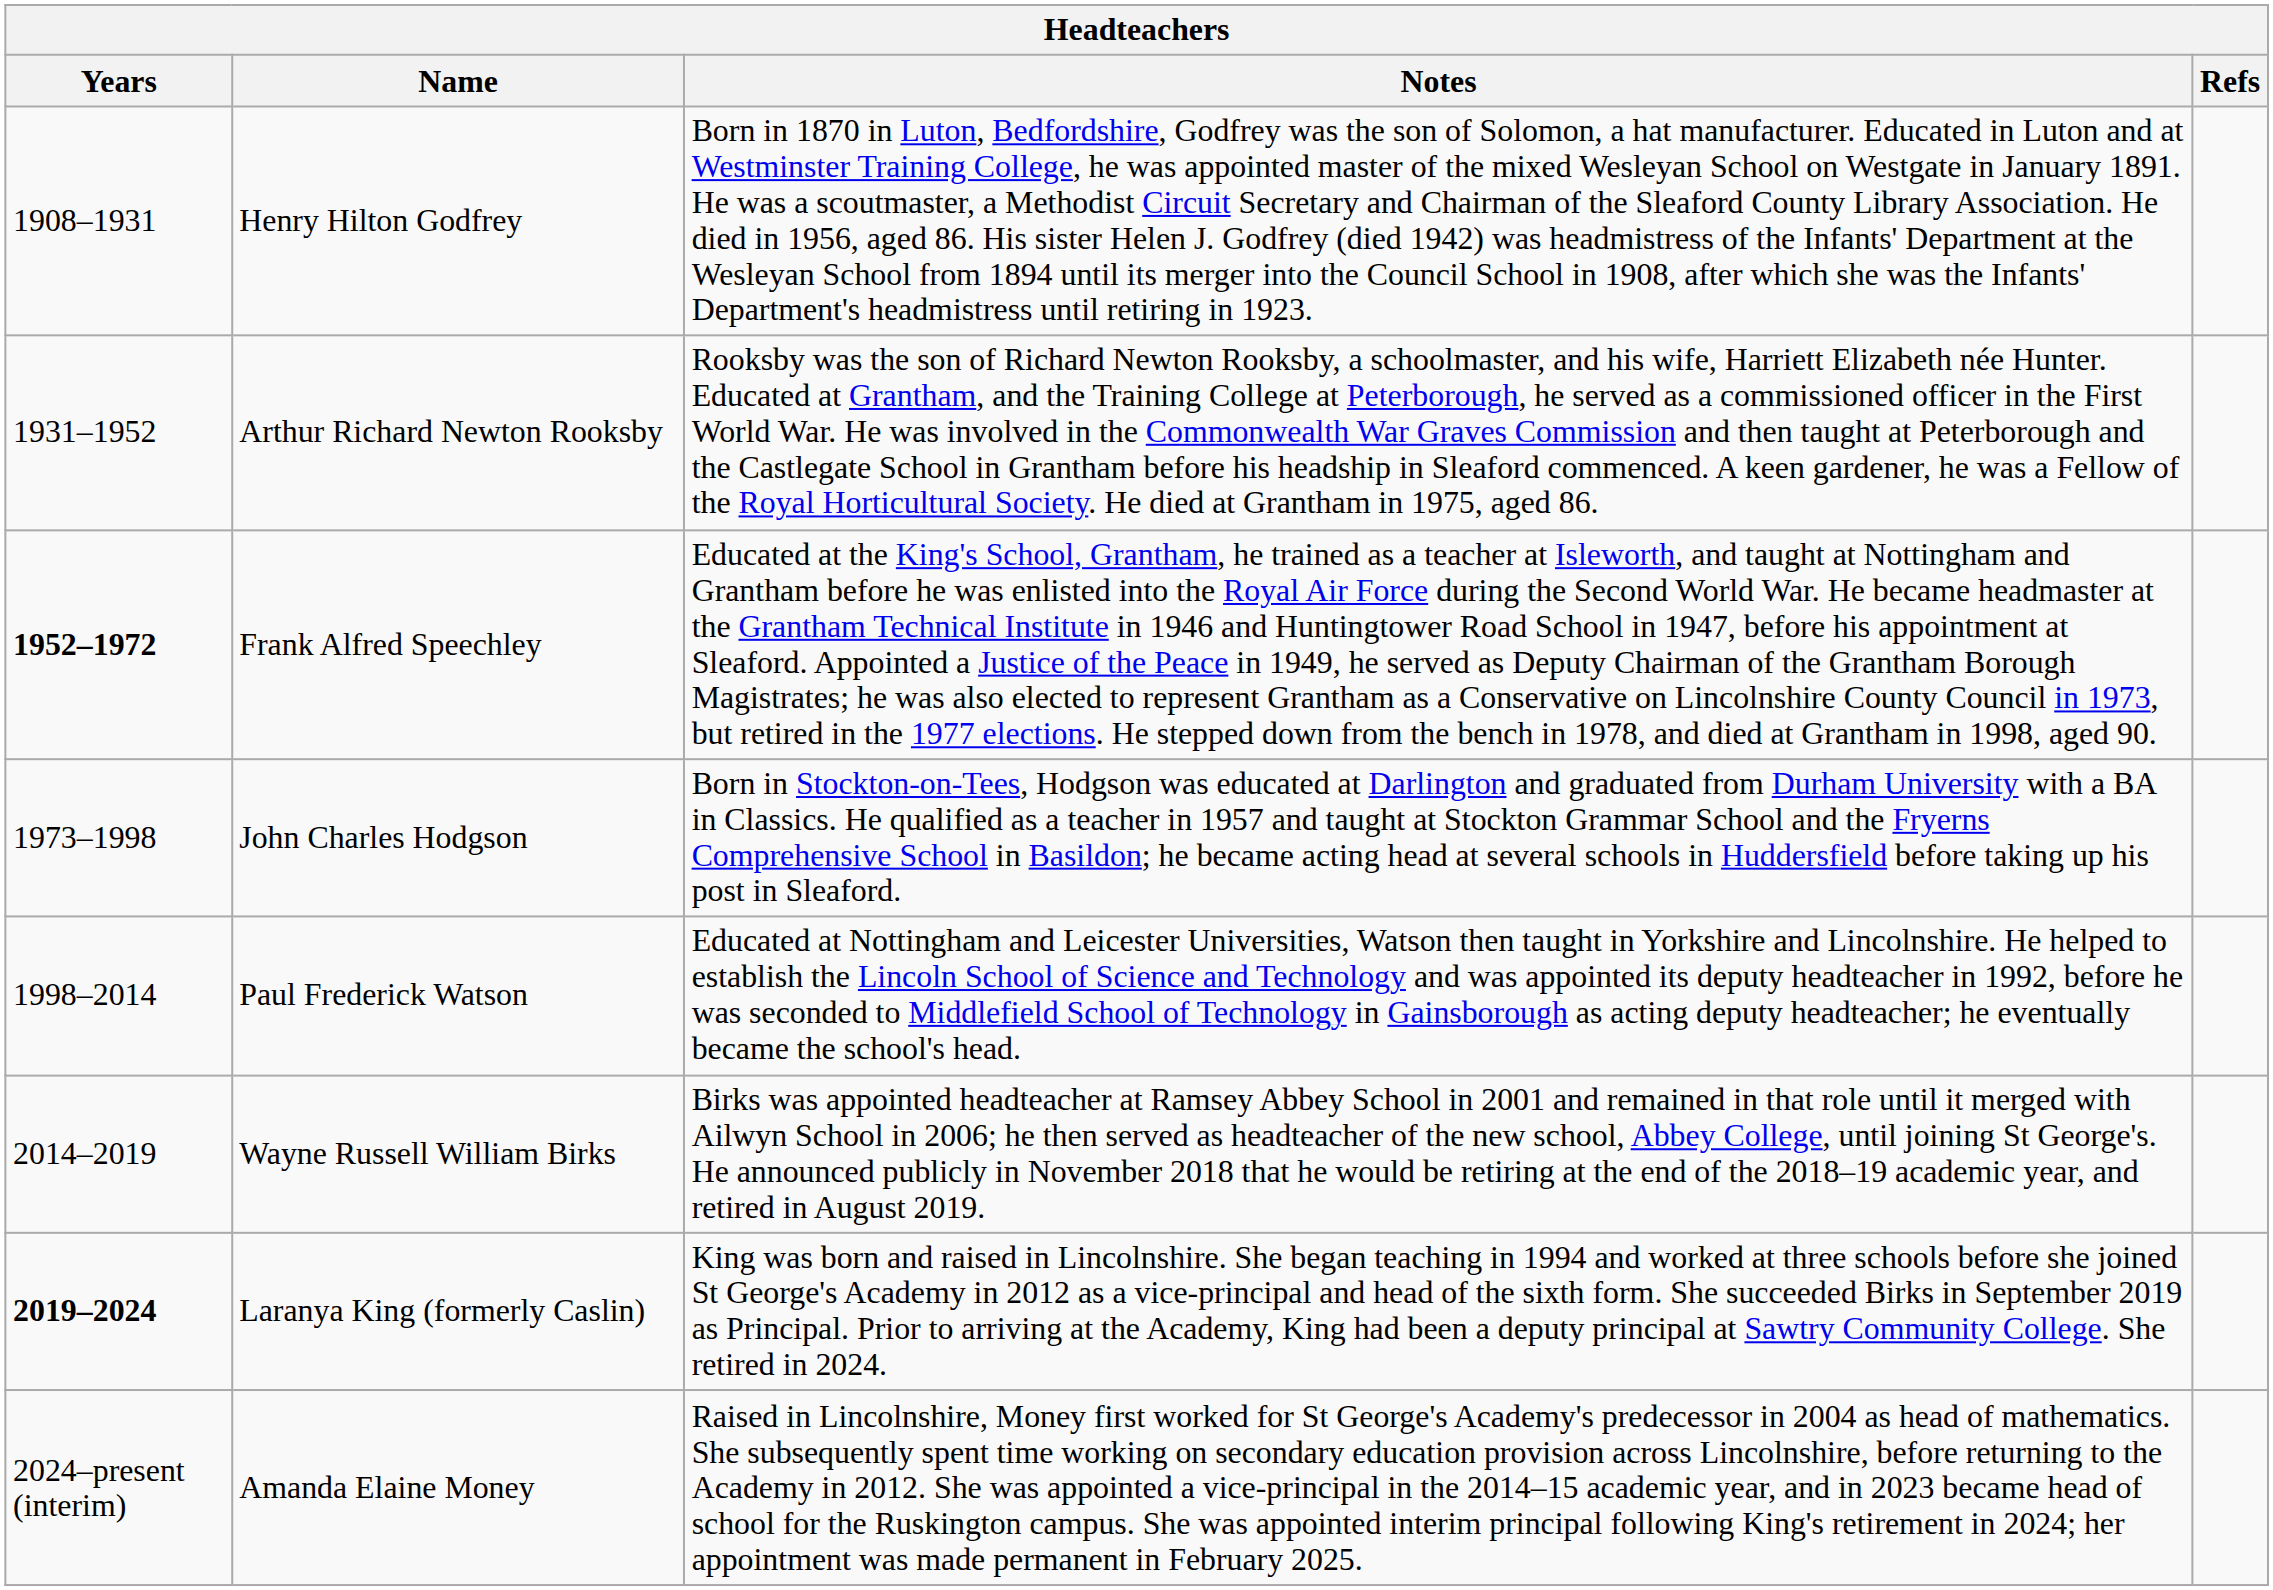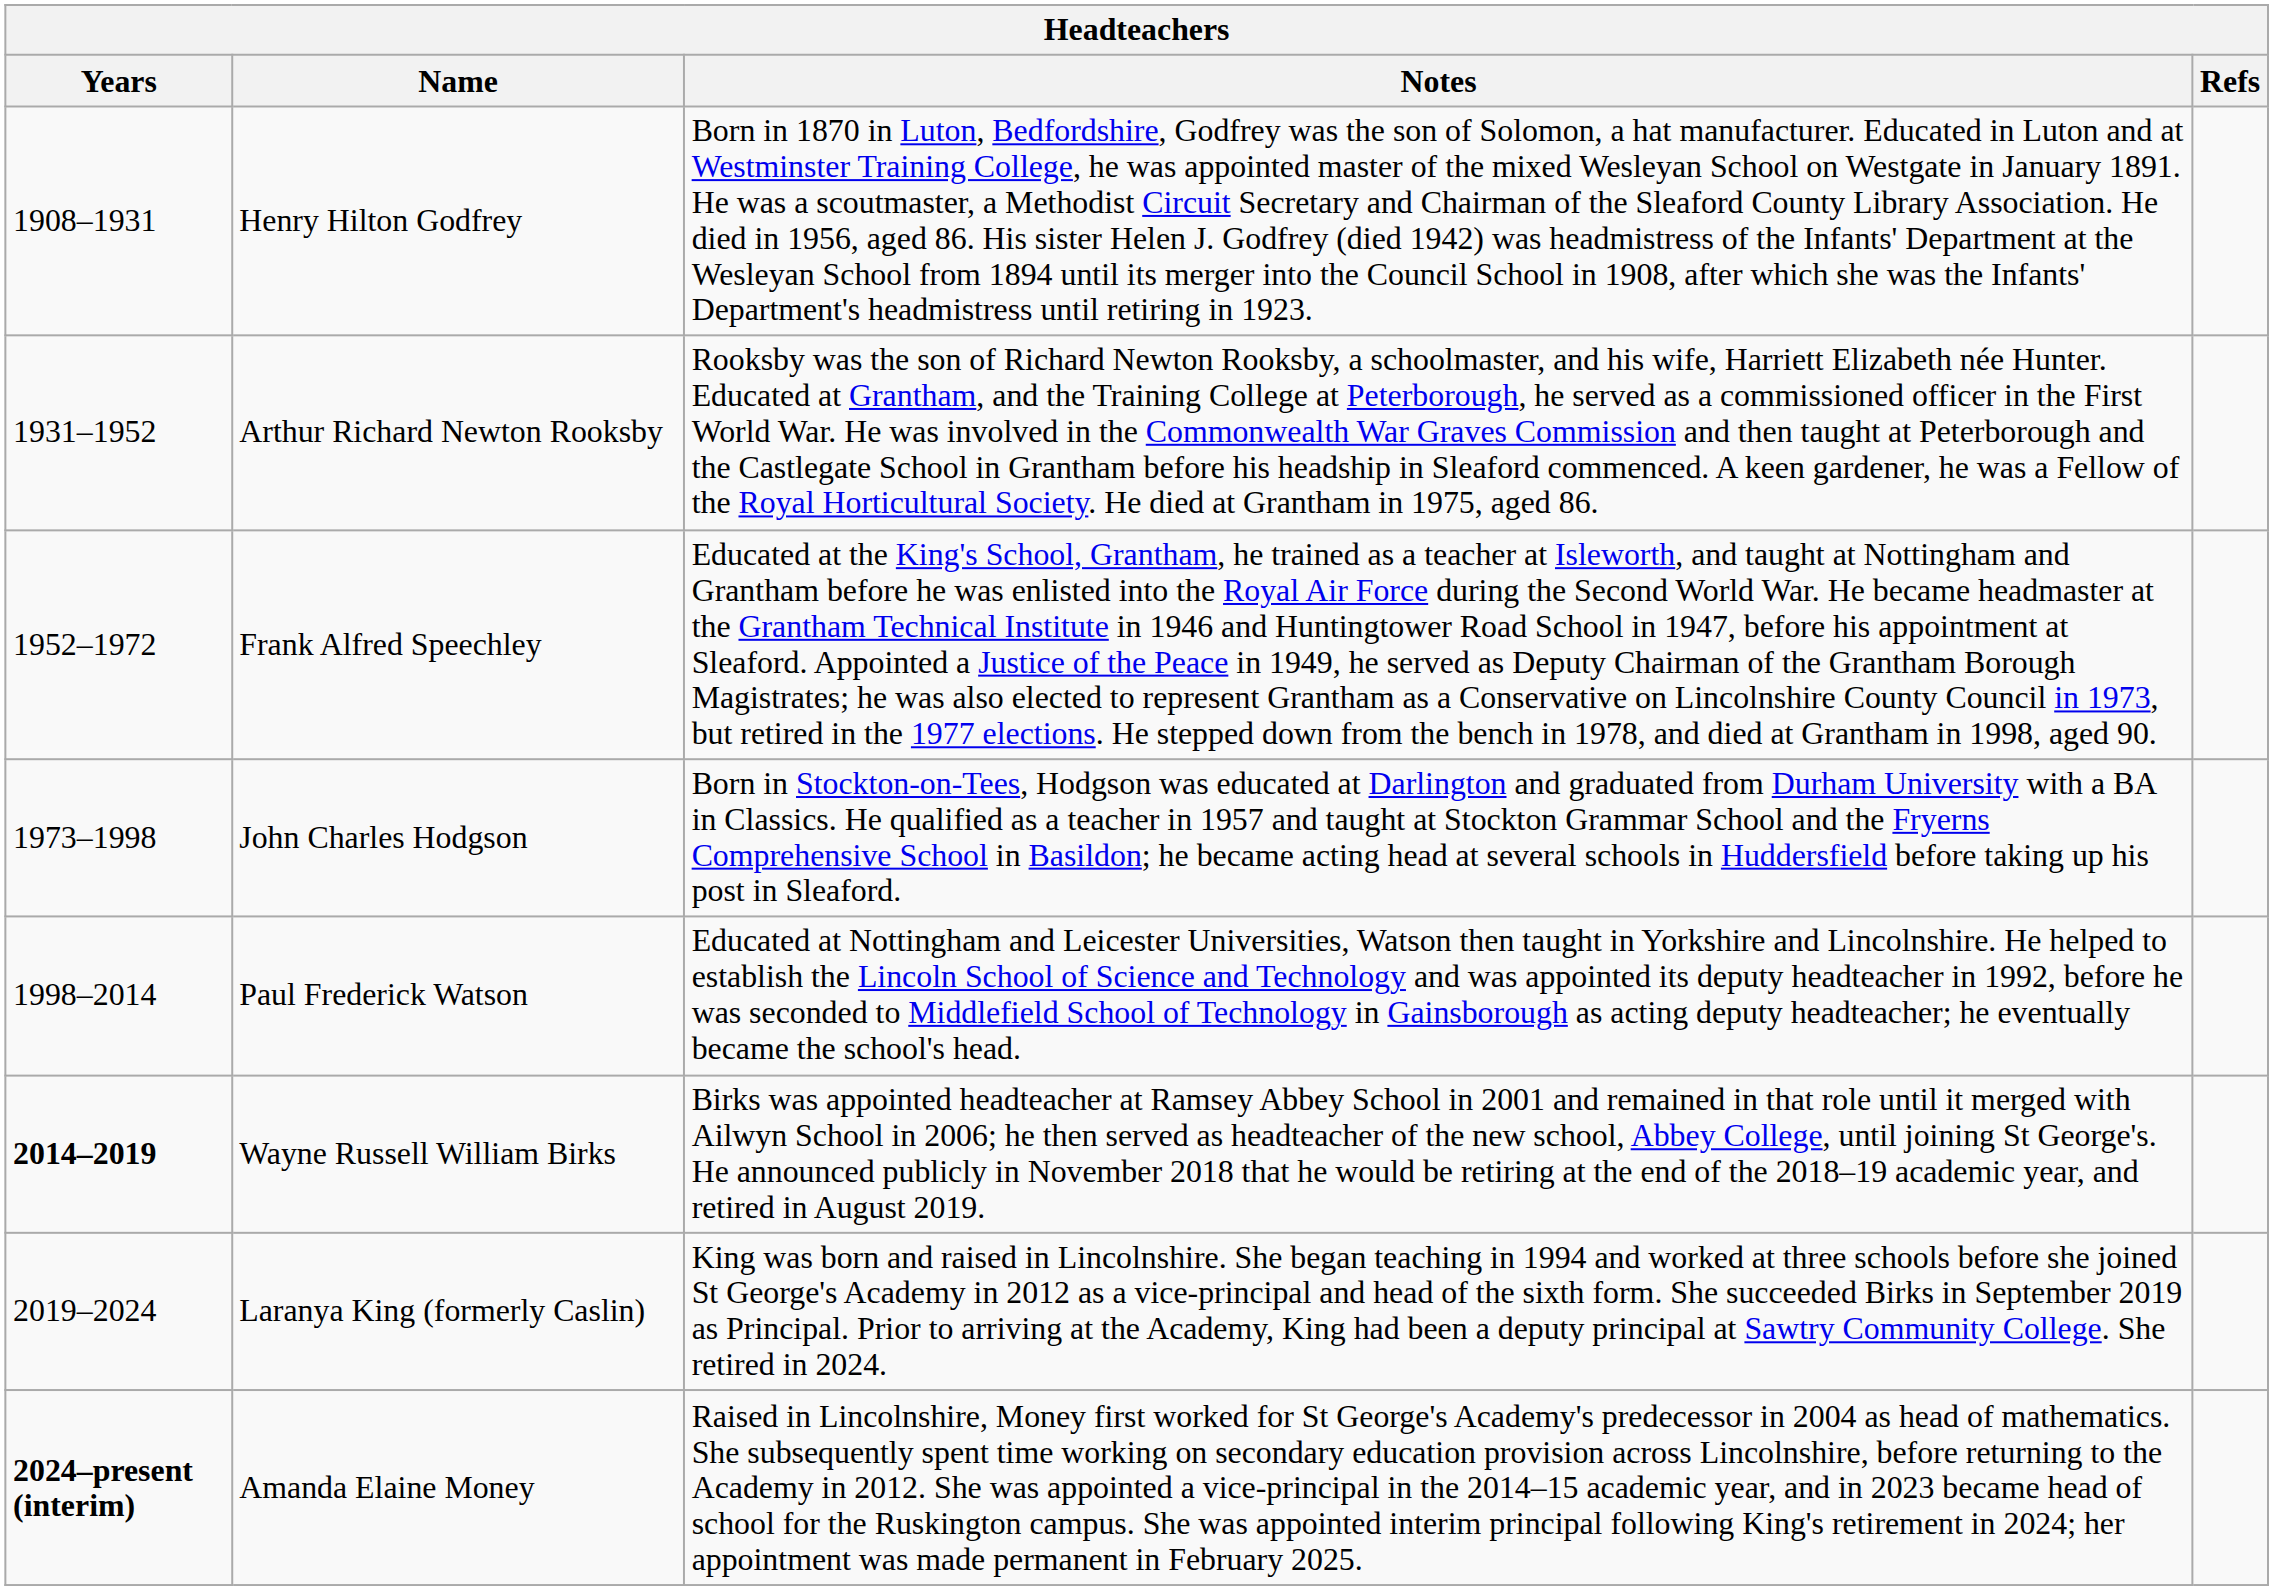(85, 643) bold -> (85, 643) normal
(85, 1153) normal -> (85, 1153) bold
(85, 1311) bold -> (85, 1311) normal
(99, 1487) normal -> (103, 1487) bold
